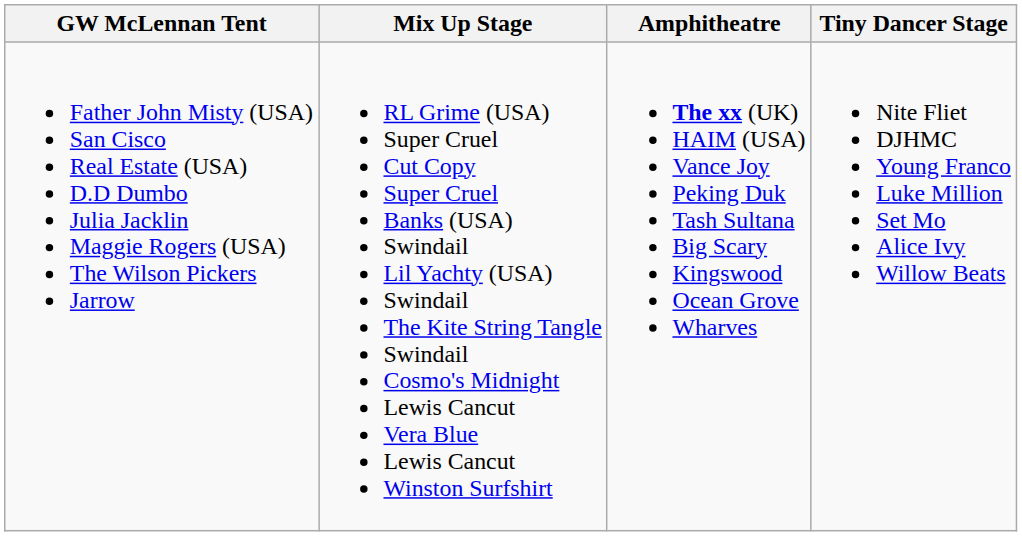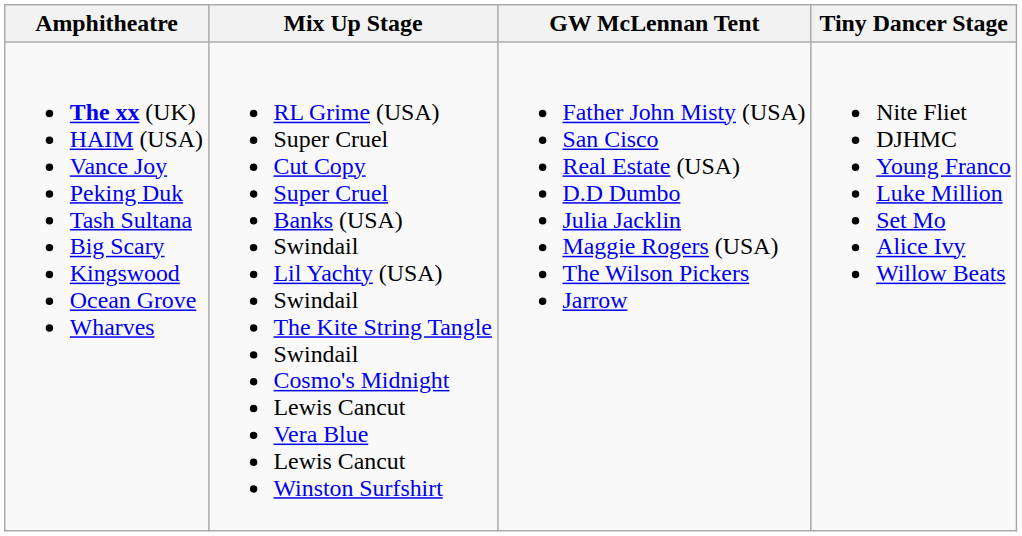columns swapped: (709, 23) <-> (162, 23)
